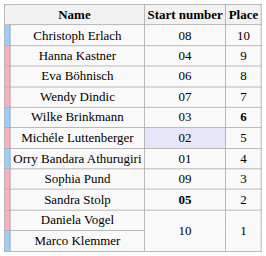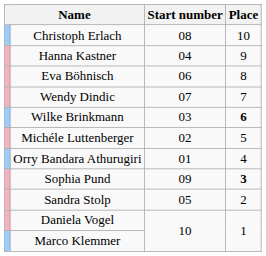(185, 138) lavender background -> (185, 138) no background
(243, 179) normal -> (243, 179) bold
(185, 199) bold -> (185, 199) normal
